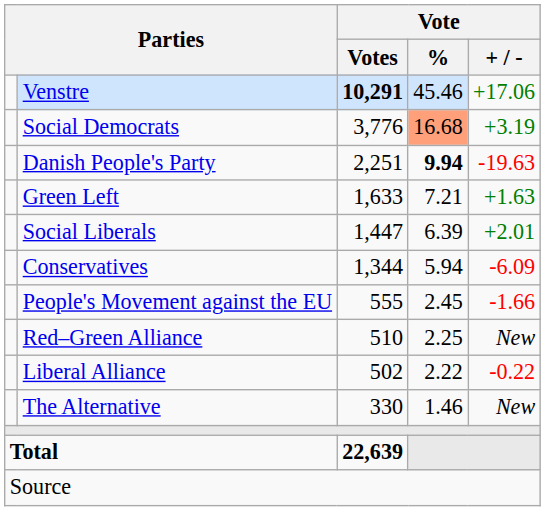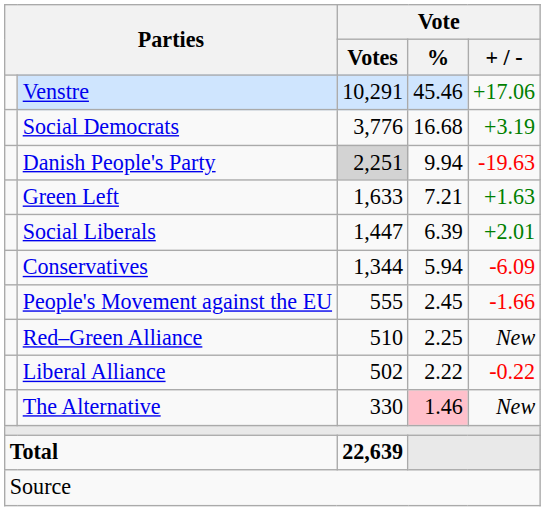(373, 92) bold -> (373, 92) normal
(438, 127) lightsalmon background -> (438, 127) no background
(378, 162) no background -> (378, 162) lightgrey background
(444, 162) bold -> (444, 162) normal
(444, 407) no background -> (444, 407) pink background
